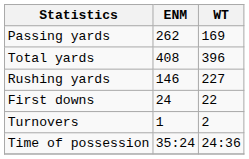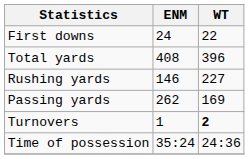rows swapped: (51, 101) <-> (59, 37)
(205, 122) normal -> (205, 122) bold
